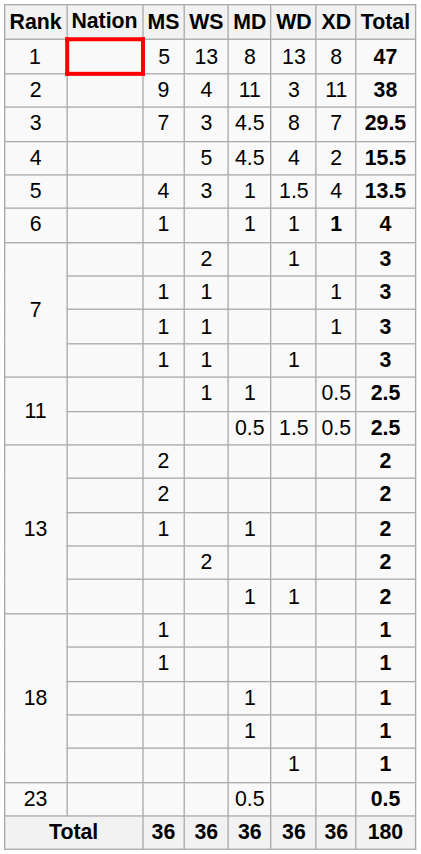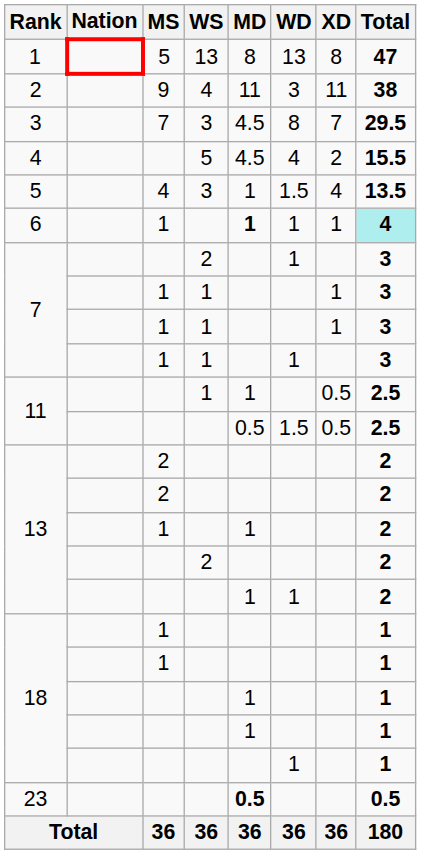(250, 225) normal -> (250, 225) bold
(336, 225) bold -> (336, 225) normal
(385, 225) no background -> (385, 225) paleturquoise background
(250, 798) normal -> (250, 798) bold
